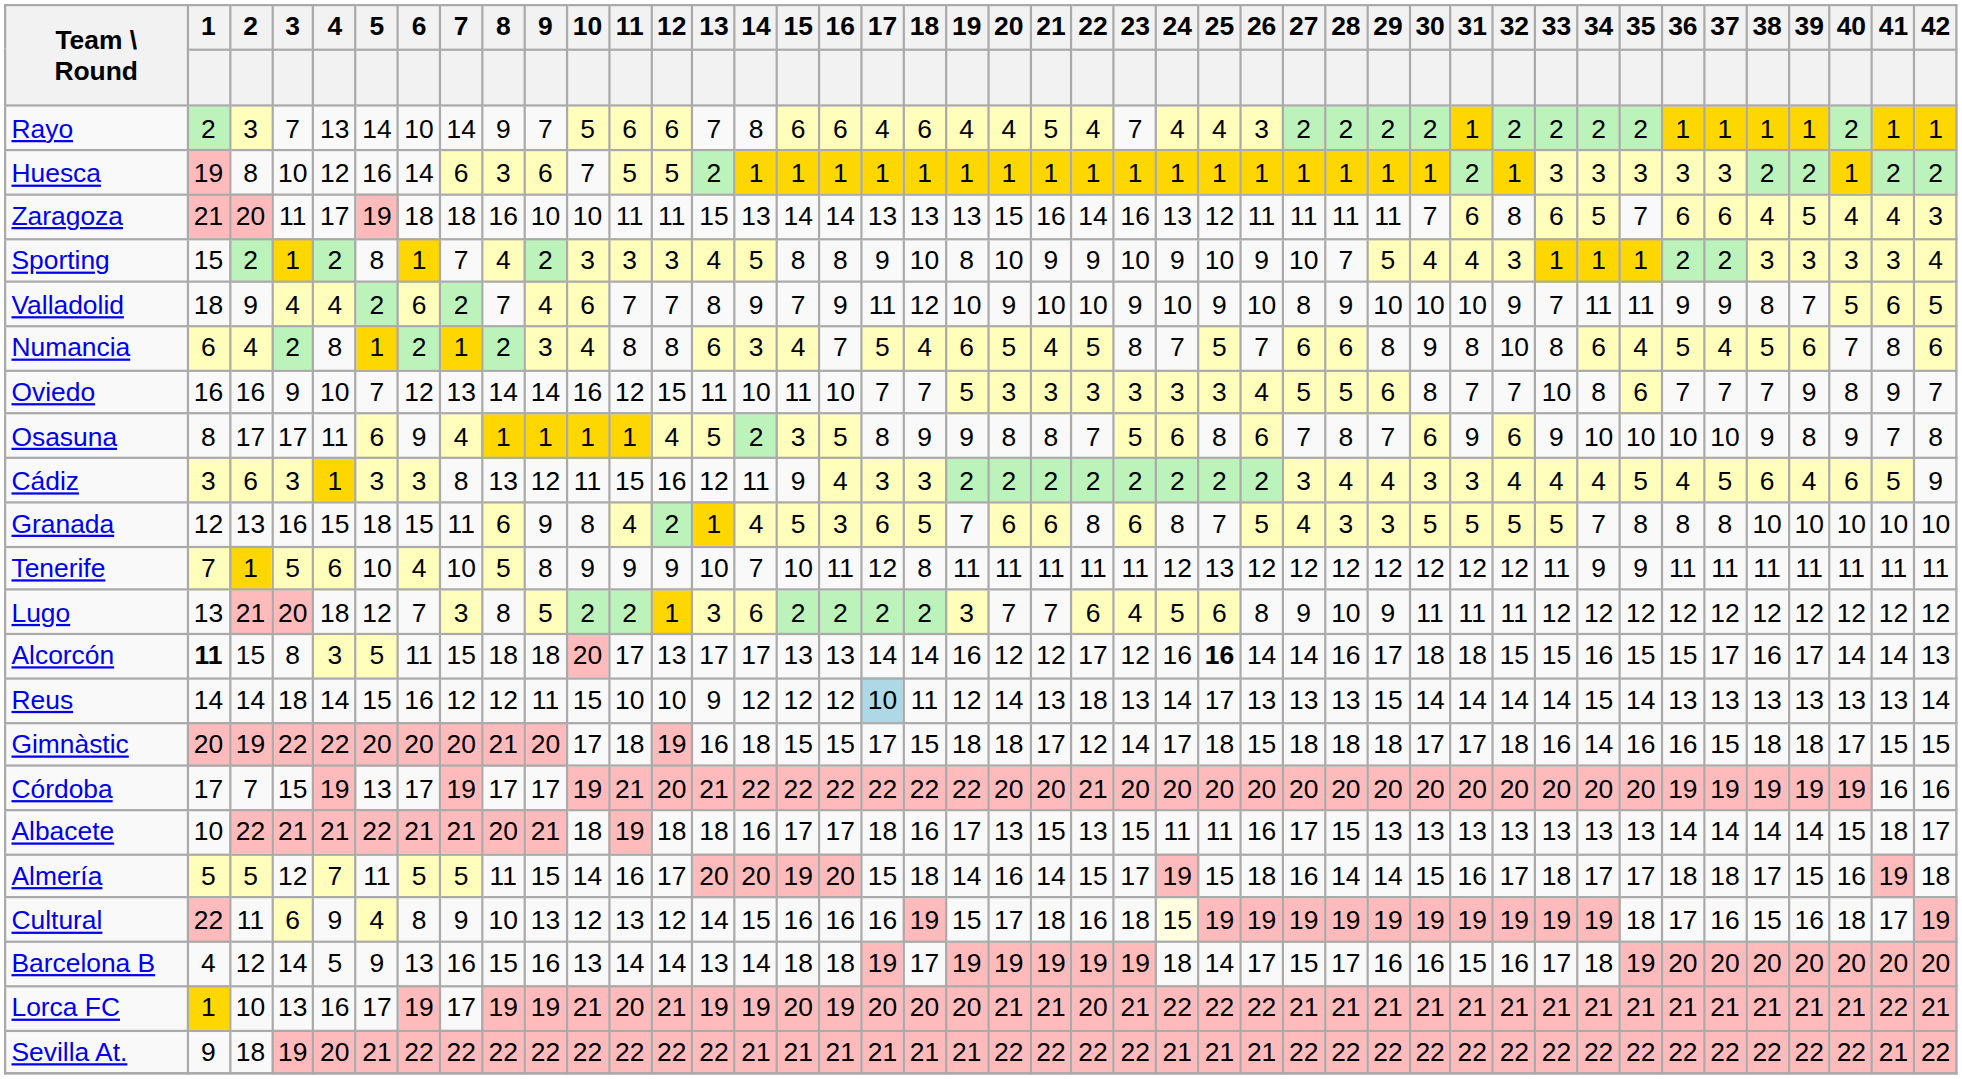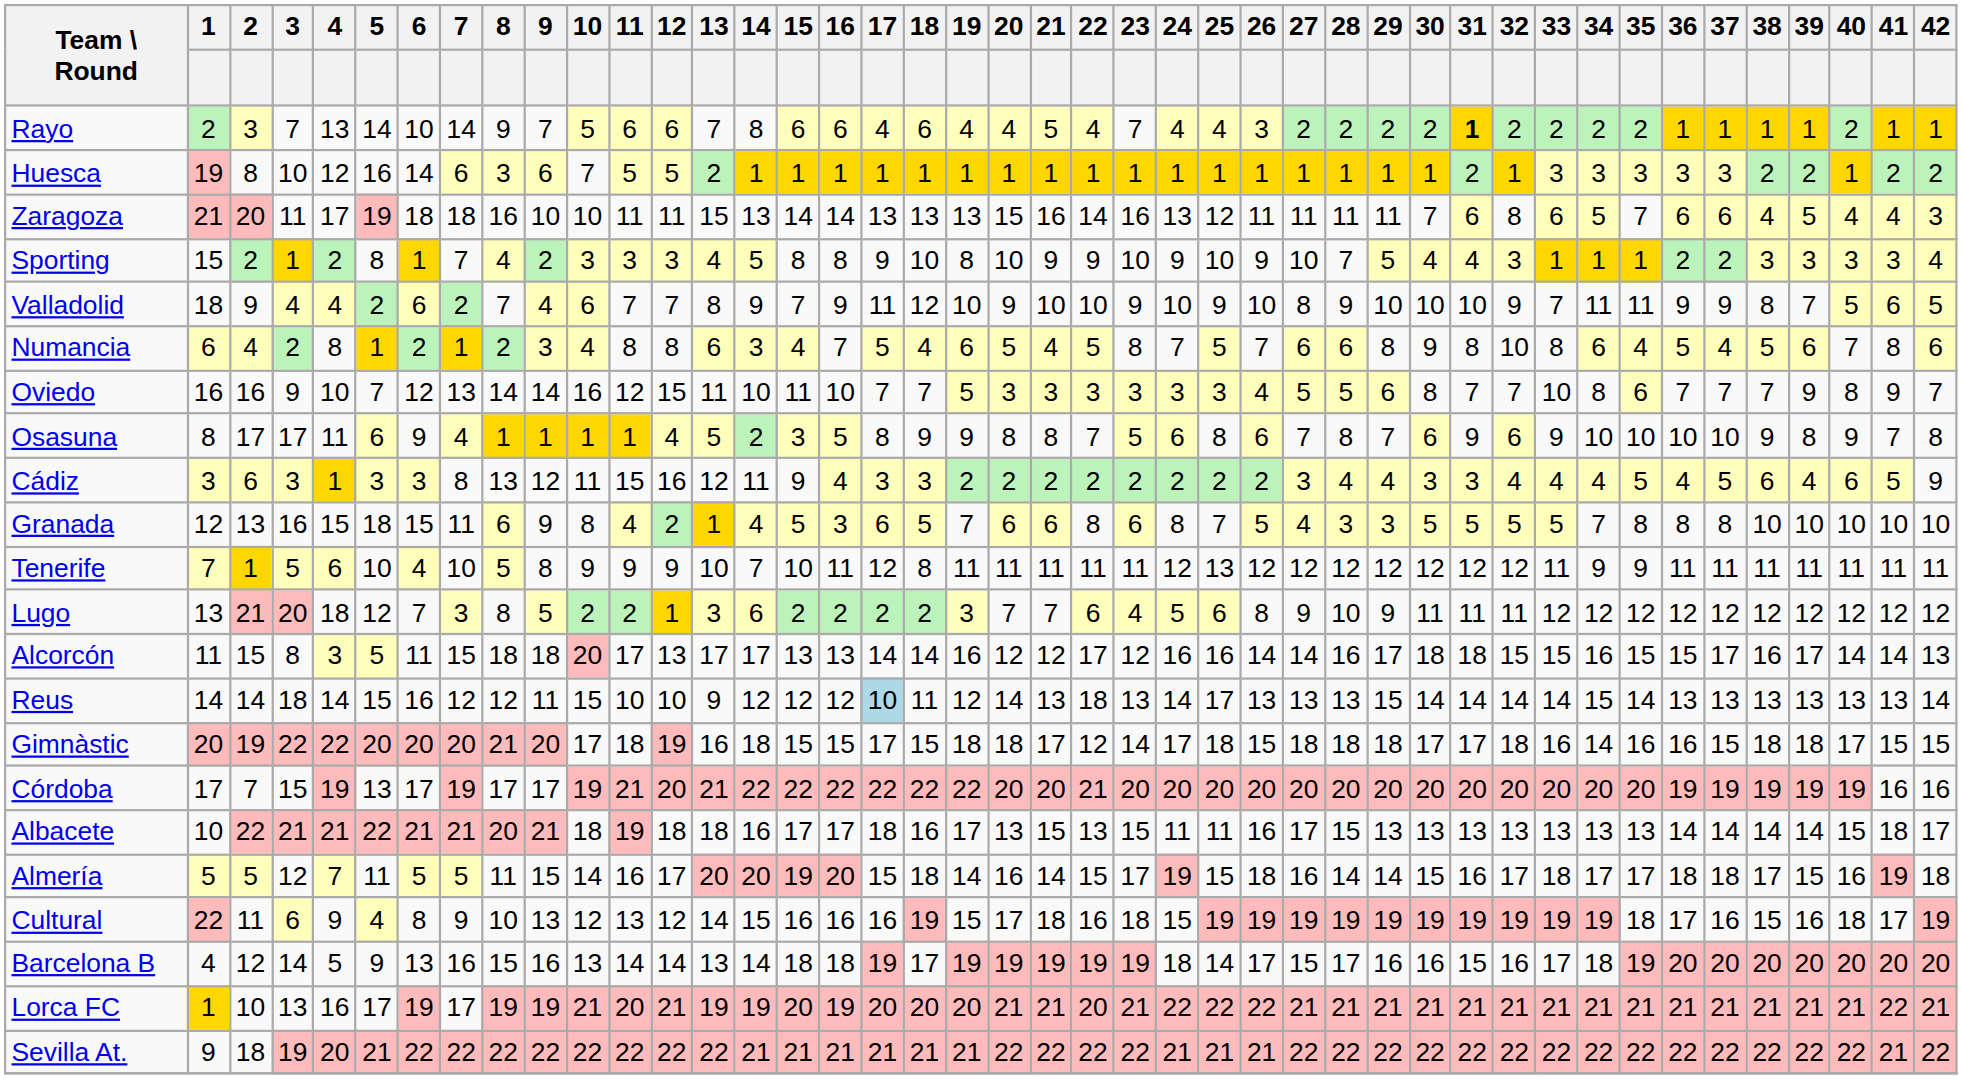(1472, 128) normal -> (1472, 128) bold
(208, 656) bold -> (208, 656) normal
(1219, 656) bold -> (1219, 656) normal
(1177, 920) lightyellow background -> (1177, 920) no background
